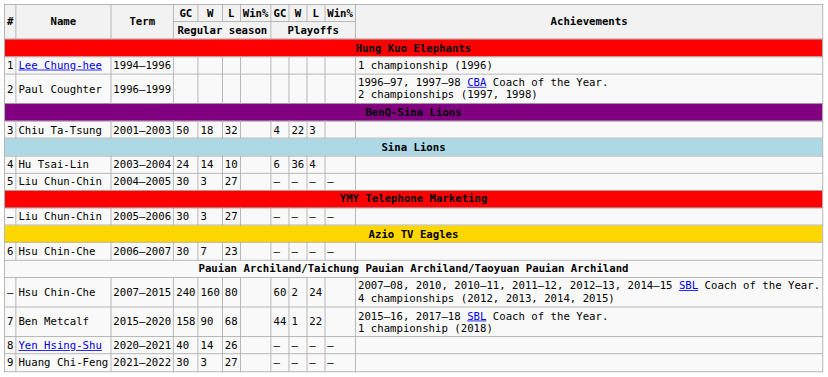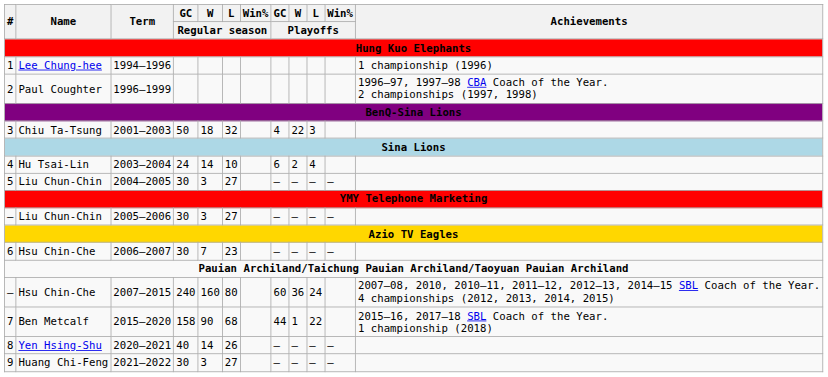(298, 164) 36 -> (295, 164) 2
(295, 292) 2 -> (298, 292) 36
